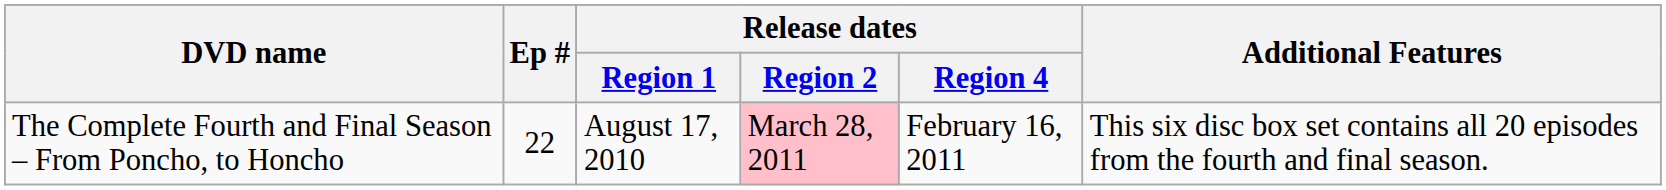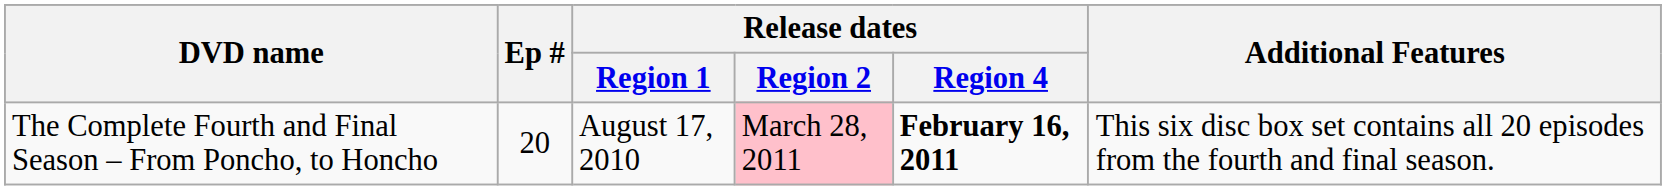(540, 142) 22 -> (535, 142) 20
(984, 142) normal -> (985, 142) bold
